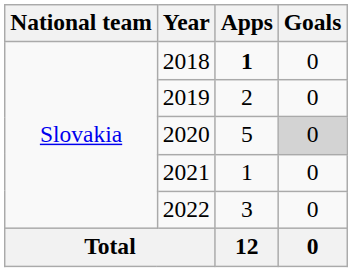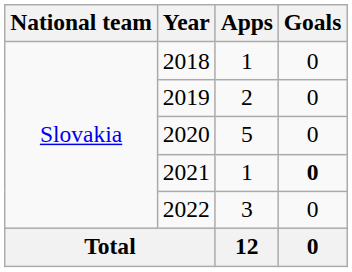(247, 60) bold -> (247, 60) normal
(313, 135) lightgrey background -> (313, 135) no background
(313, 172) normal -> (313, 172) bold
